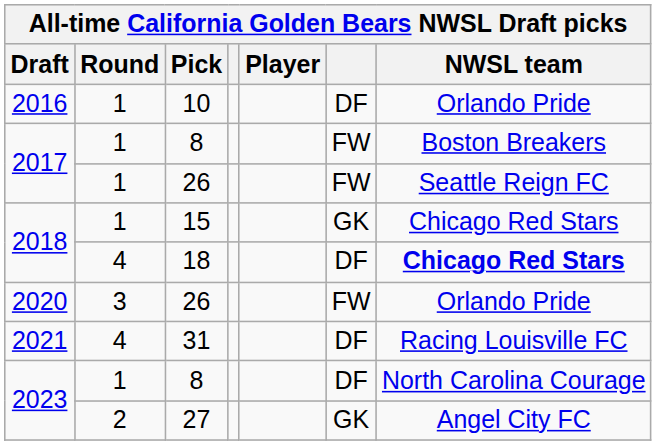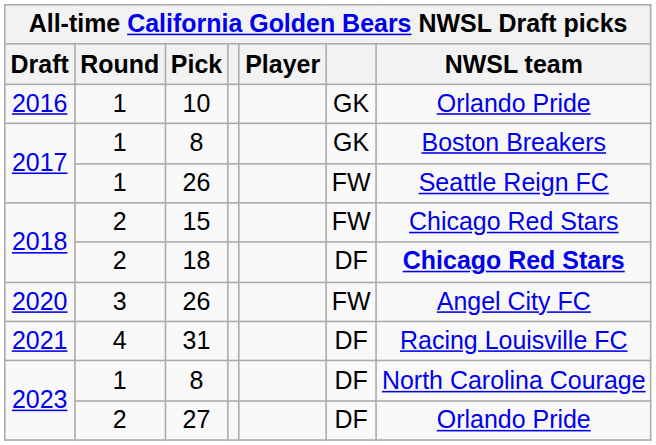(351, 103) DF -> (351, 103) GK
(351, 143) FW -> (351, 143) GK
(120, 222) 1 -> (120, 222) 2
(351, 222) GK -> (351, 222) FW
(120, 261) 4 -> (120, 261) 2
(514, 301) Orlando Pride -> (514, 301) Angel City FC
(351, 420) GK -> (351, 420) DF
(514, 420) Angel City FC -> (514, 420) Orlando Pride
